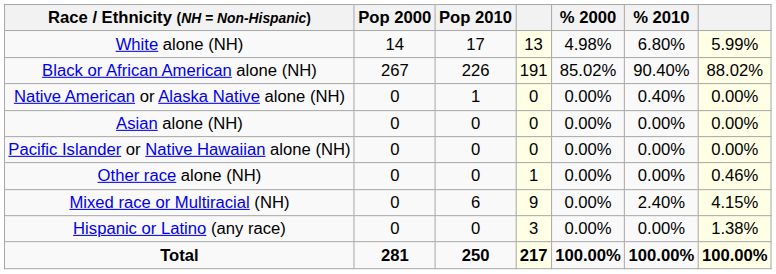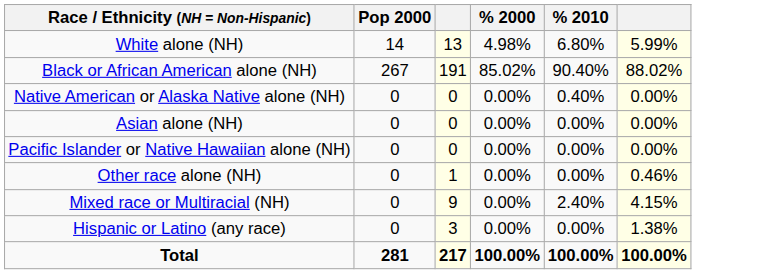- column: (476, 17)
